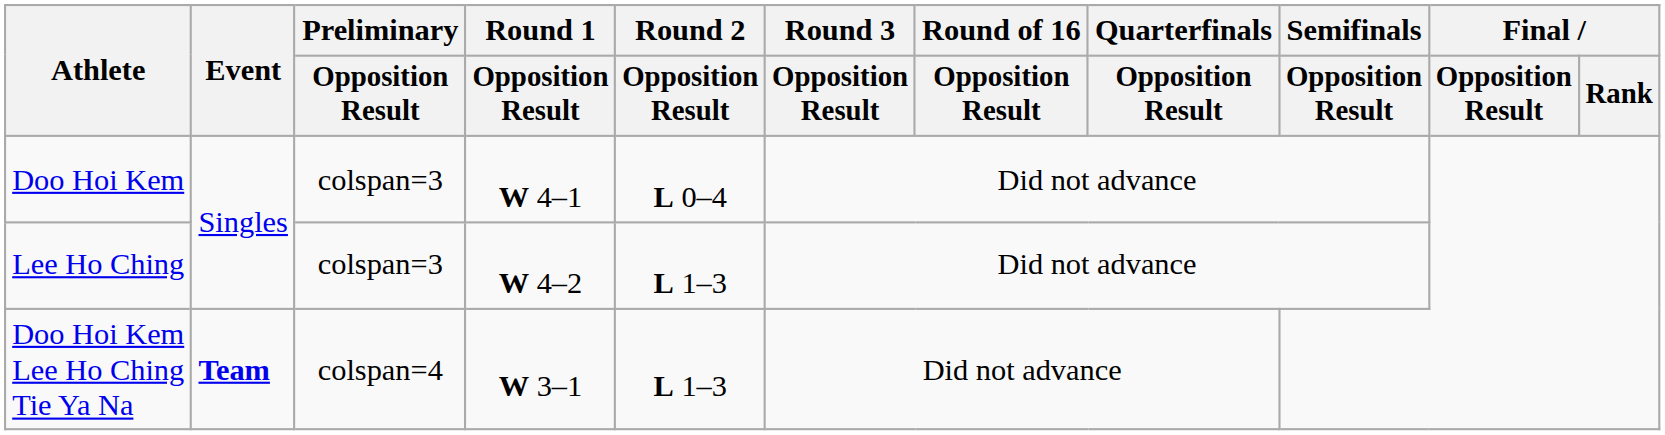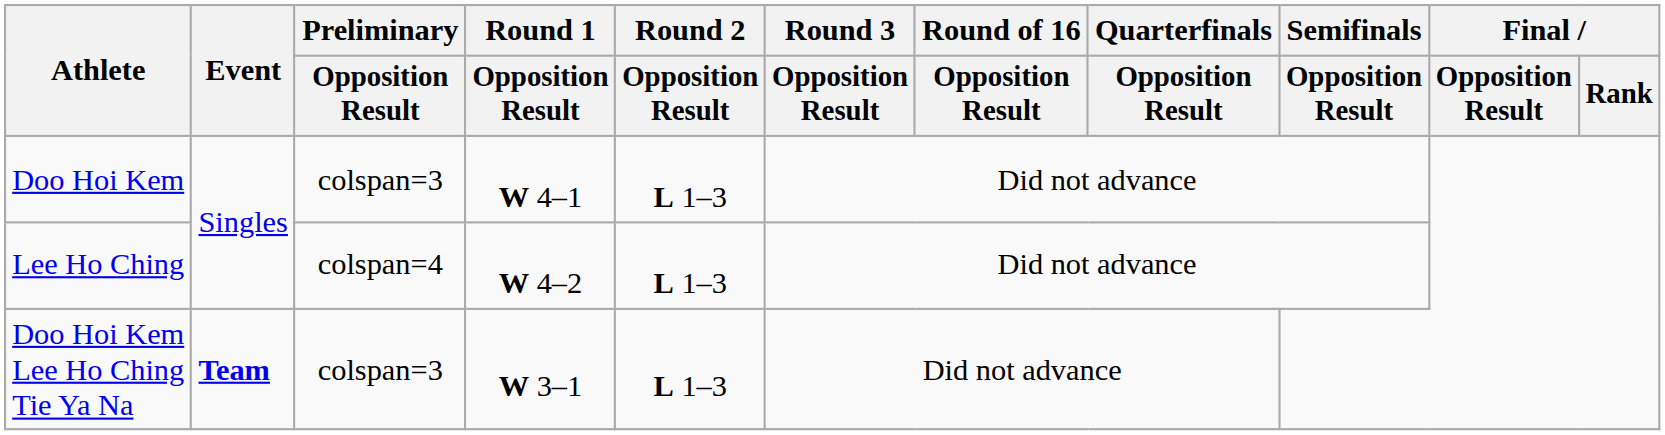(690, 197) L 0–4 -> (690, 197) L 1–3
(380, 265) colspan=3 -> (380, 265) colspan=4
(380, 369) colspan=4 -> (380, 369) colspan=3
